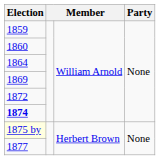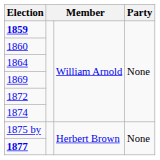(17, 29) normal -> (17, 29) bold
(17, 113) bold -> (17, 113) normal
(24, 130) lightyellow background -> (24, 130) no background
(17, 146) normal -> (17, 146) bold
